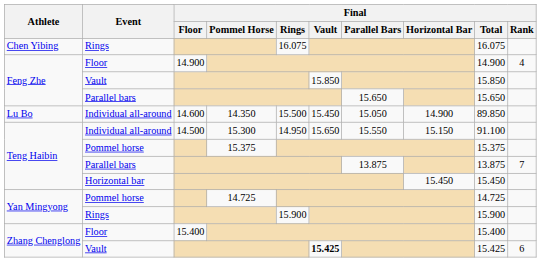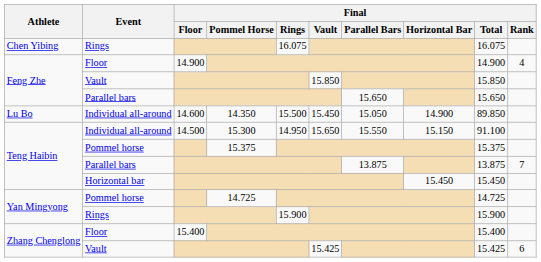(325, 249) bold -> (325, 249) normal
